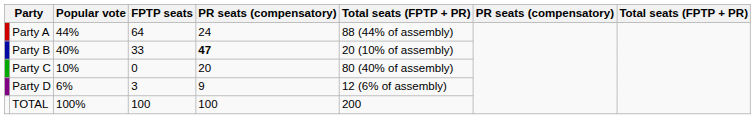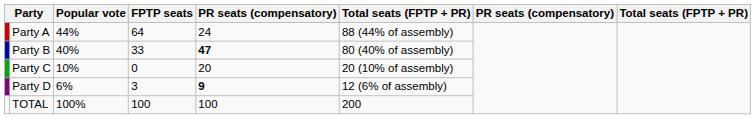(398, 50) 20 (10% of assembly) -> (398, 50) 80 (40% of assembly)
(398, 68) 80 (40% of assembly) -> (398, 68) 20 (10% of assembly)
(202, 86) normal -> (202, 86) bold
